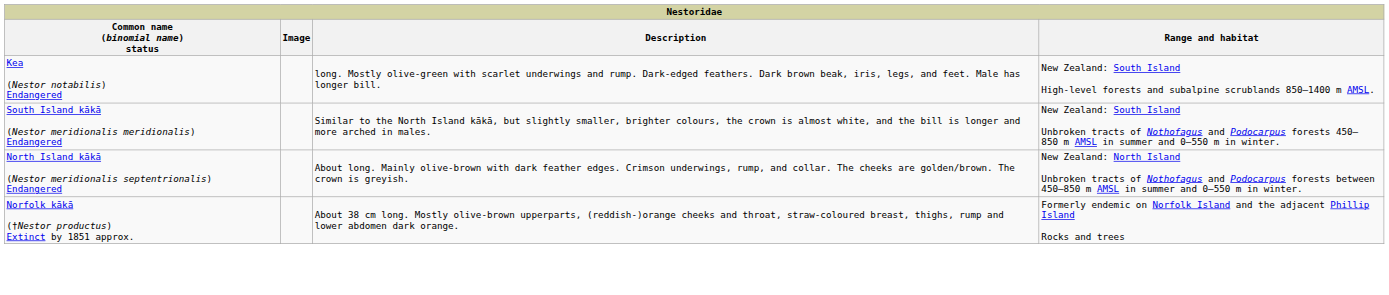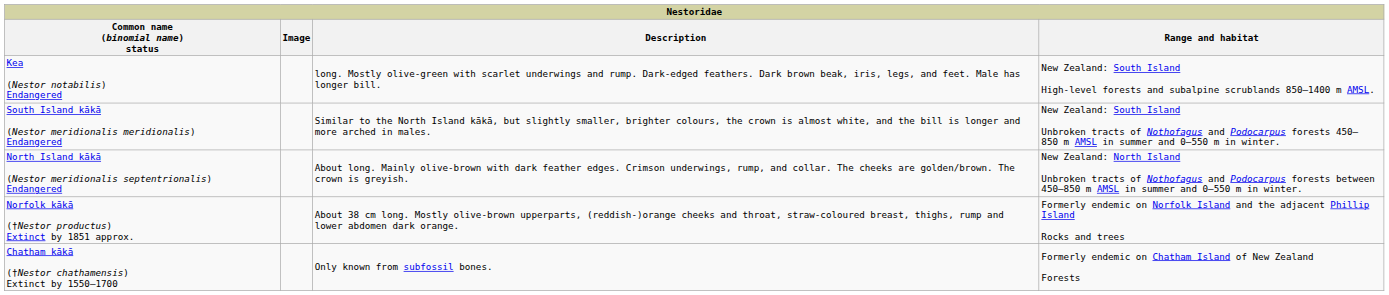+ row: (68, 267)
